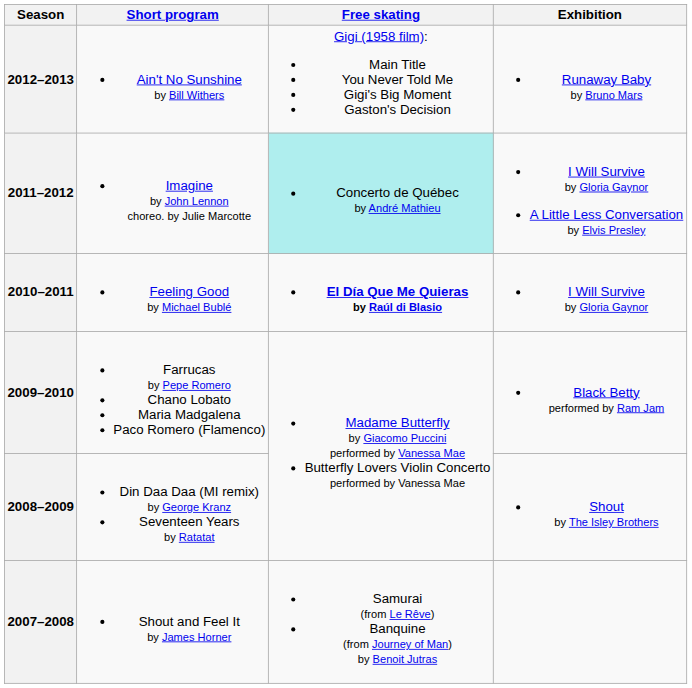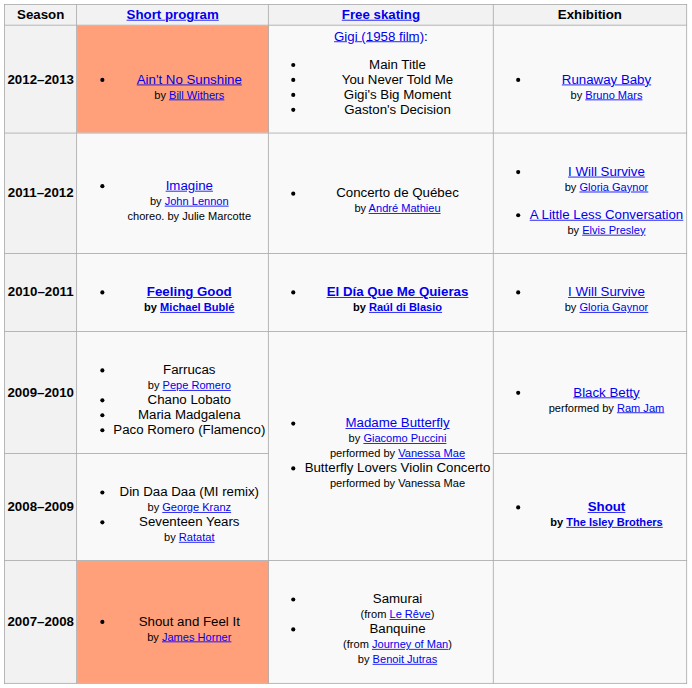(173, 87) no background -> (173, 87) lightsalmon background
(381, 201) paleturquoise background -> (381, 201) no background
(173, 300) normal -> (173, 300) bold
(590, 515) normal -> (590, 515) bold
(173, 629) no background -> (173, 629) lightsalmon background
